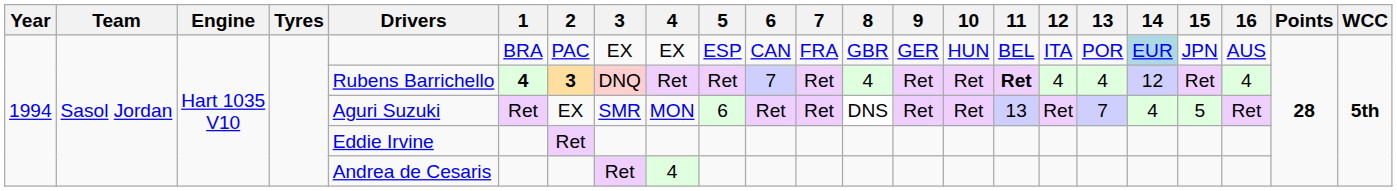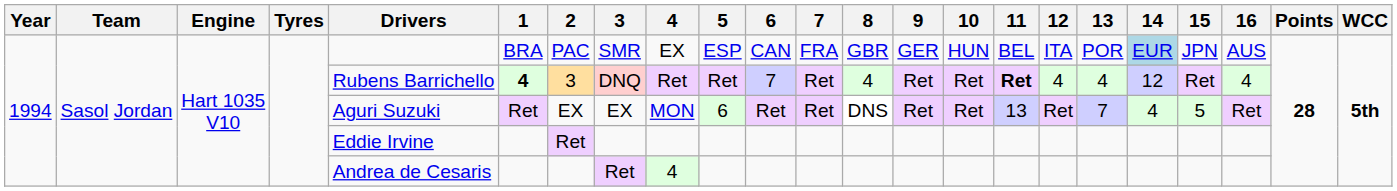(620, 50) EX -> (620, 50) SMR
(571, 81) bold -> (571, 81) normal
(620, 111) SMR -> (620, 111) EX
